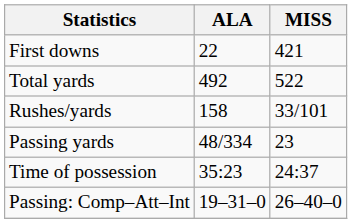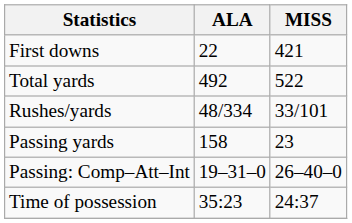(213, 111) 158 -> (225, 111) 48/334
(225, 141) 48/334 -> (213, 141) 158
rows swapped: (99, 202) <-> (83, 172)
